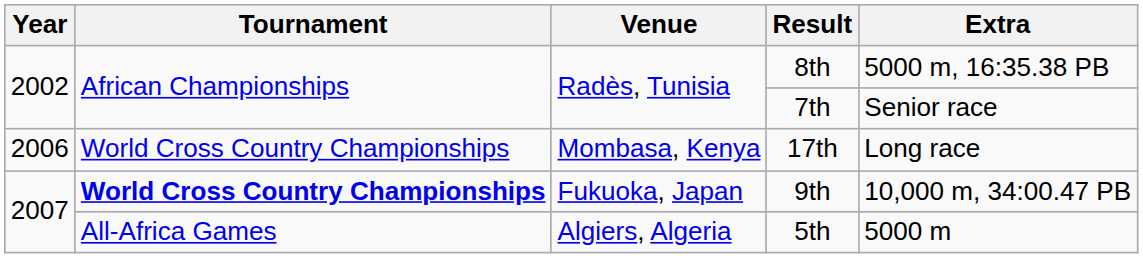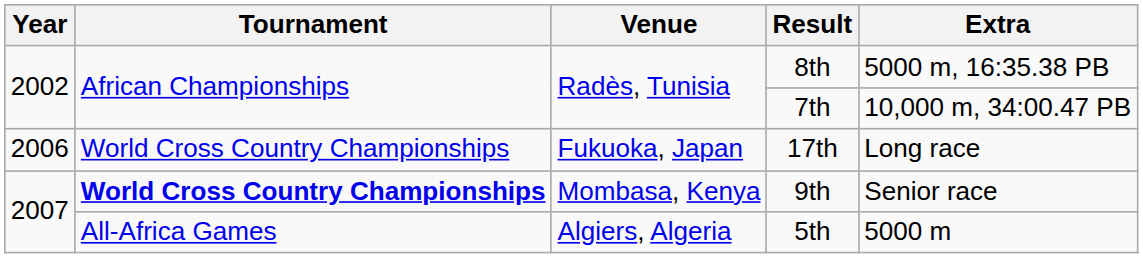(931, 107) Senior race -> (998, 107) 10,000 m, 34:00.47 PB
(659, 149) Mombasa, Kenya -> (650, 149) Fukuoka, Japan
(650, 190) Fukuoka, Japan -> (659, 190) Mombasa, Kenya
(998, 190) 10,000 m, 34:00.47 PB -> (931, 190) Senior race
